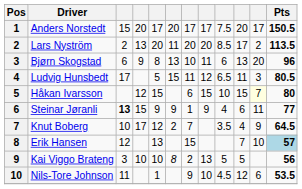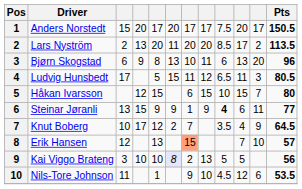(258, 94) lightyellow background -> (258, 94) no background
(124, 110) bold -> (124, 110) normal
(224, 110) normal -> (224, 110) bold
(190, 142) no background -> (190, 142) lightsalmon background
(289, 142) lightblue background -> (289, 142) no background
(174, 159) no background -> (174, 159) lavender background
